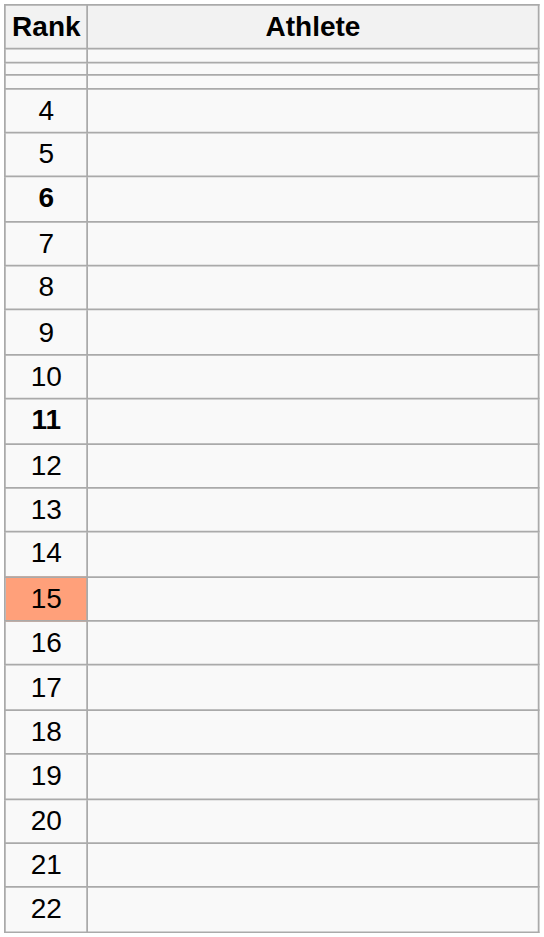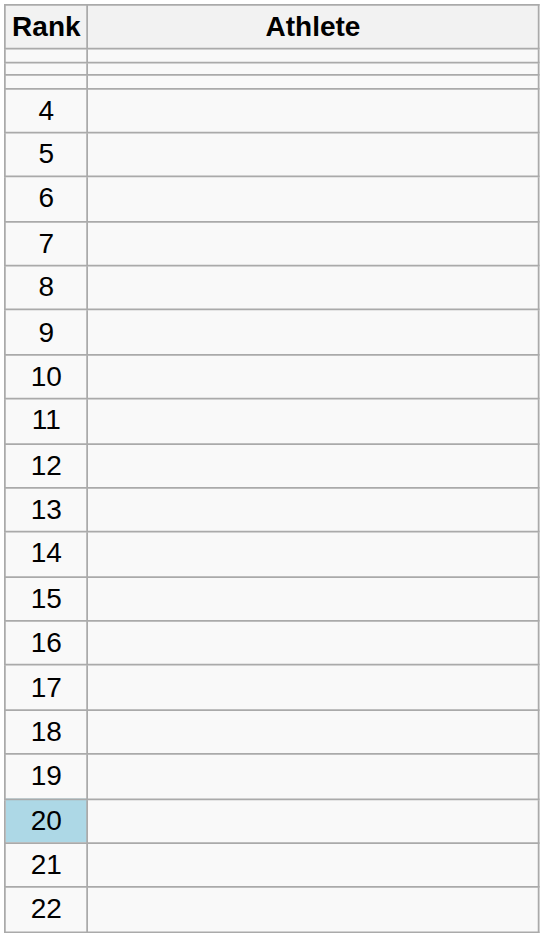(46, 198) bold -> (46, 198) normal
(46, 420) bold -> (46, 420) normal
(46, 598) lightsalmon background -> (46, 598) no background
(46, 820) no background -> (46, 820) lightblue background
